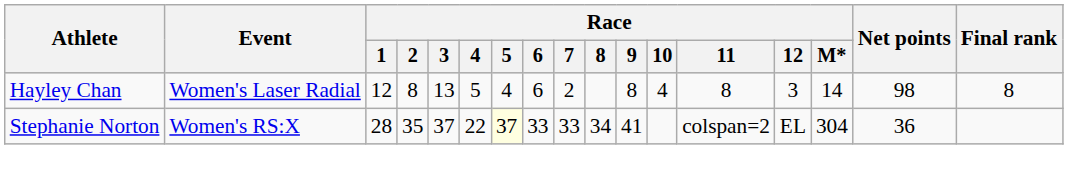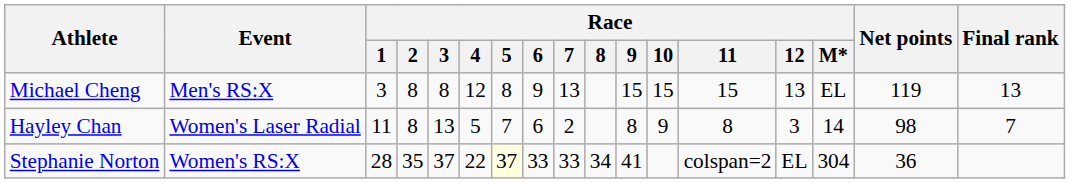+ row: (75, 90)
(381, 90) 12 -> (381, 126) 11
(507, 90) 4 -> (507, 126) 7
(662, 90) 4 -> (663, 126) 9
(1009, 90) 8 -> (1010, 126) 7
